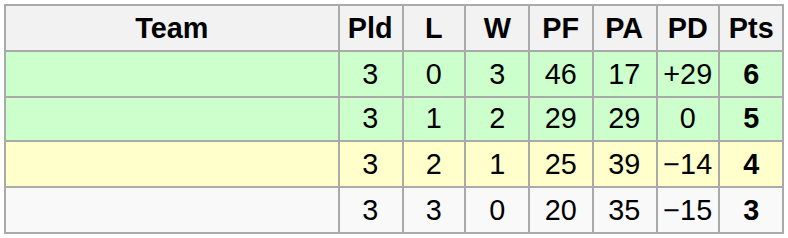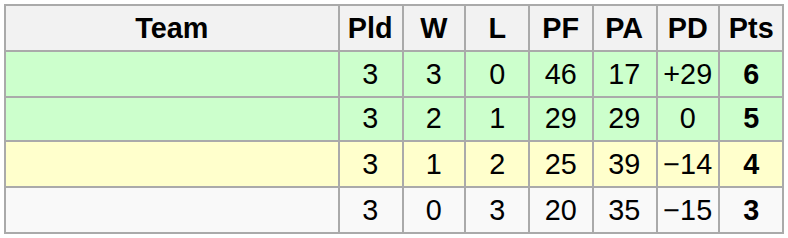columns swapped: (497, 28) <-> (434, 28)
